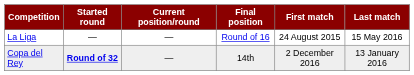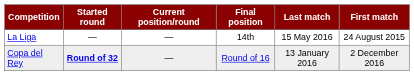columns swapped: (310, 17) <-> (377, 17)
(246, 37) Round of 16 -> (246, 37) 14th
(246, 58) 14th -> (246, 58) Round of 16
